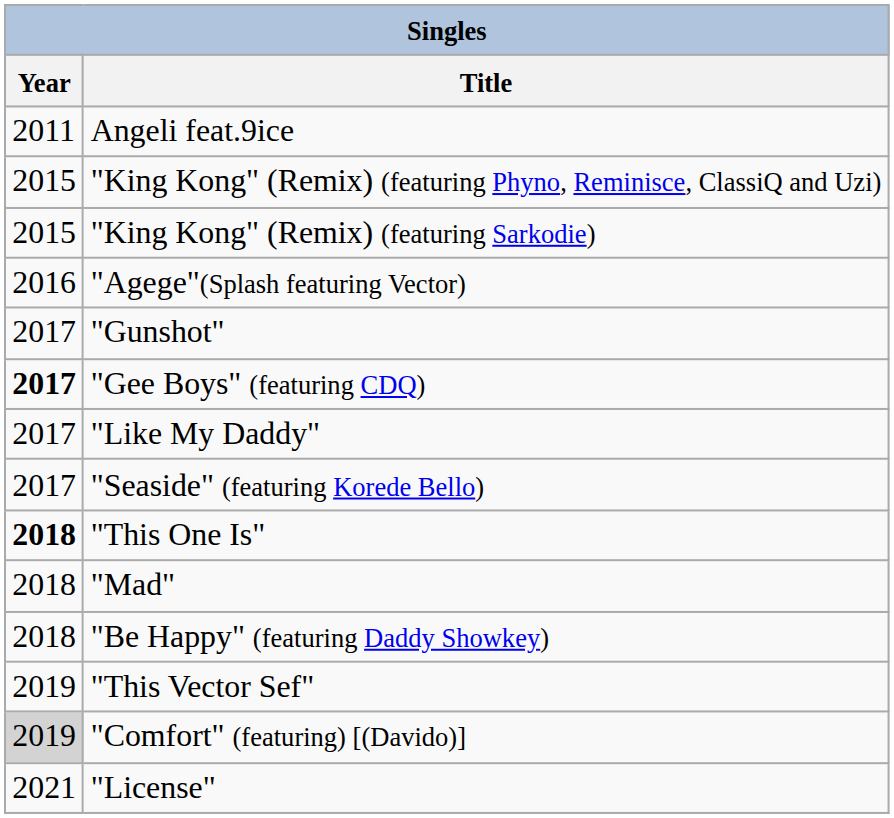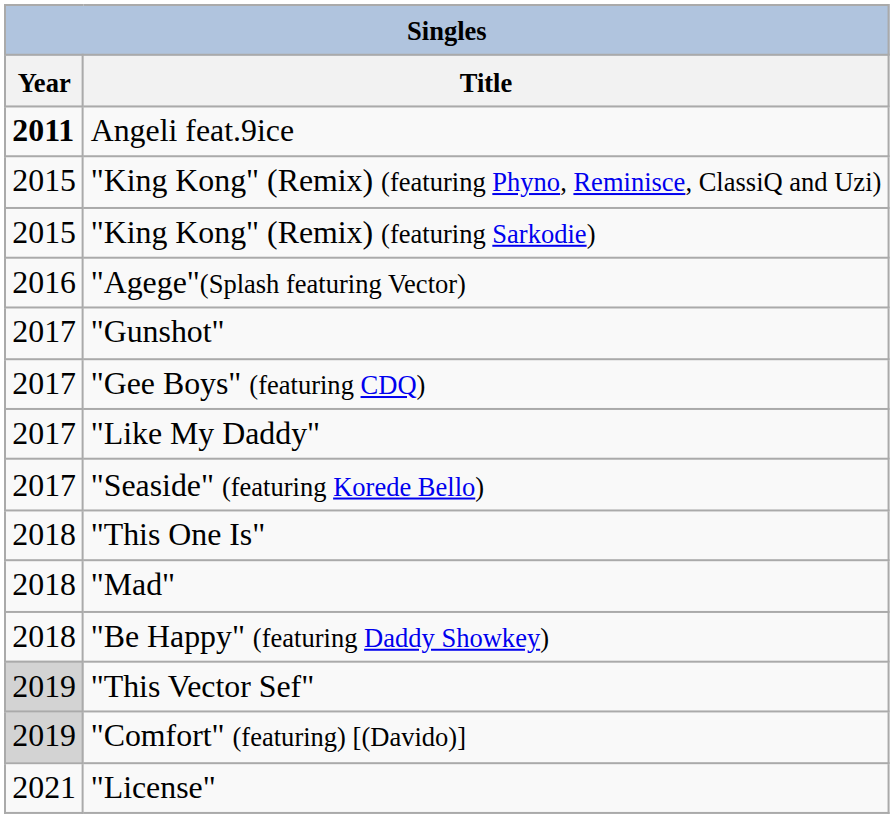(44, 130) normal -> (43, 130) bold
(44, 383) bold -> (44, 383) normal
(44, 534) bold -> (44, 534) normal
(44, 686) no background -> (44, 686) lightgrey background
